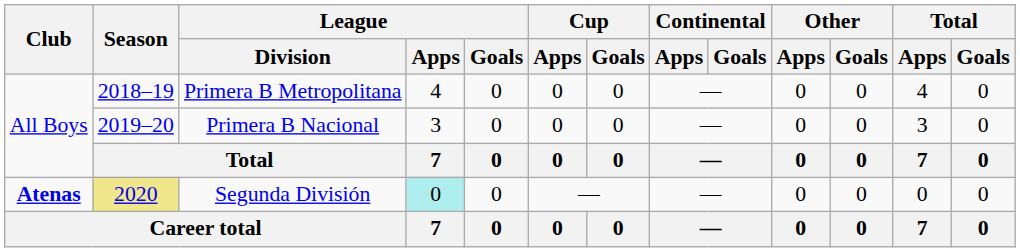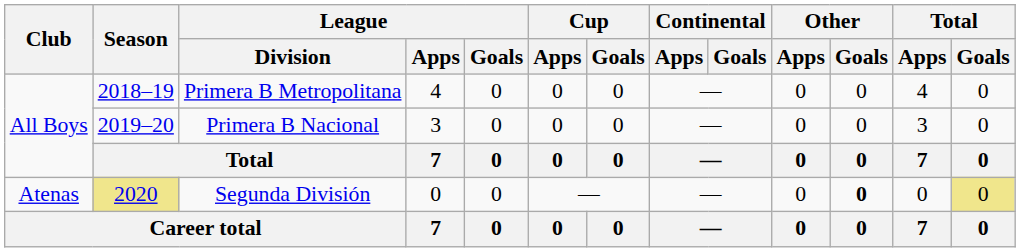(49, 194) bold -> (49, 194) normal
(436, 194) paleturquoise background -> (436, 194) no background
(861, 194) normal -> (861, 194) bold
(983, 194) no background -> (983, 194) khaki background
